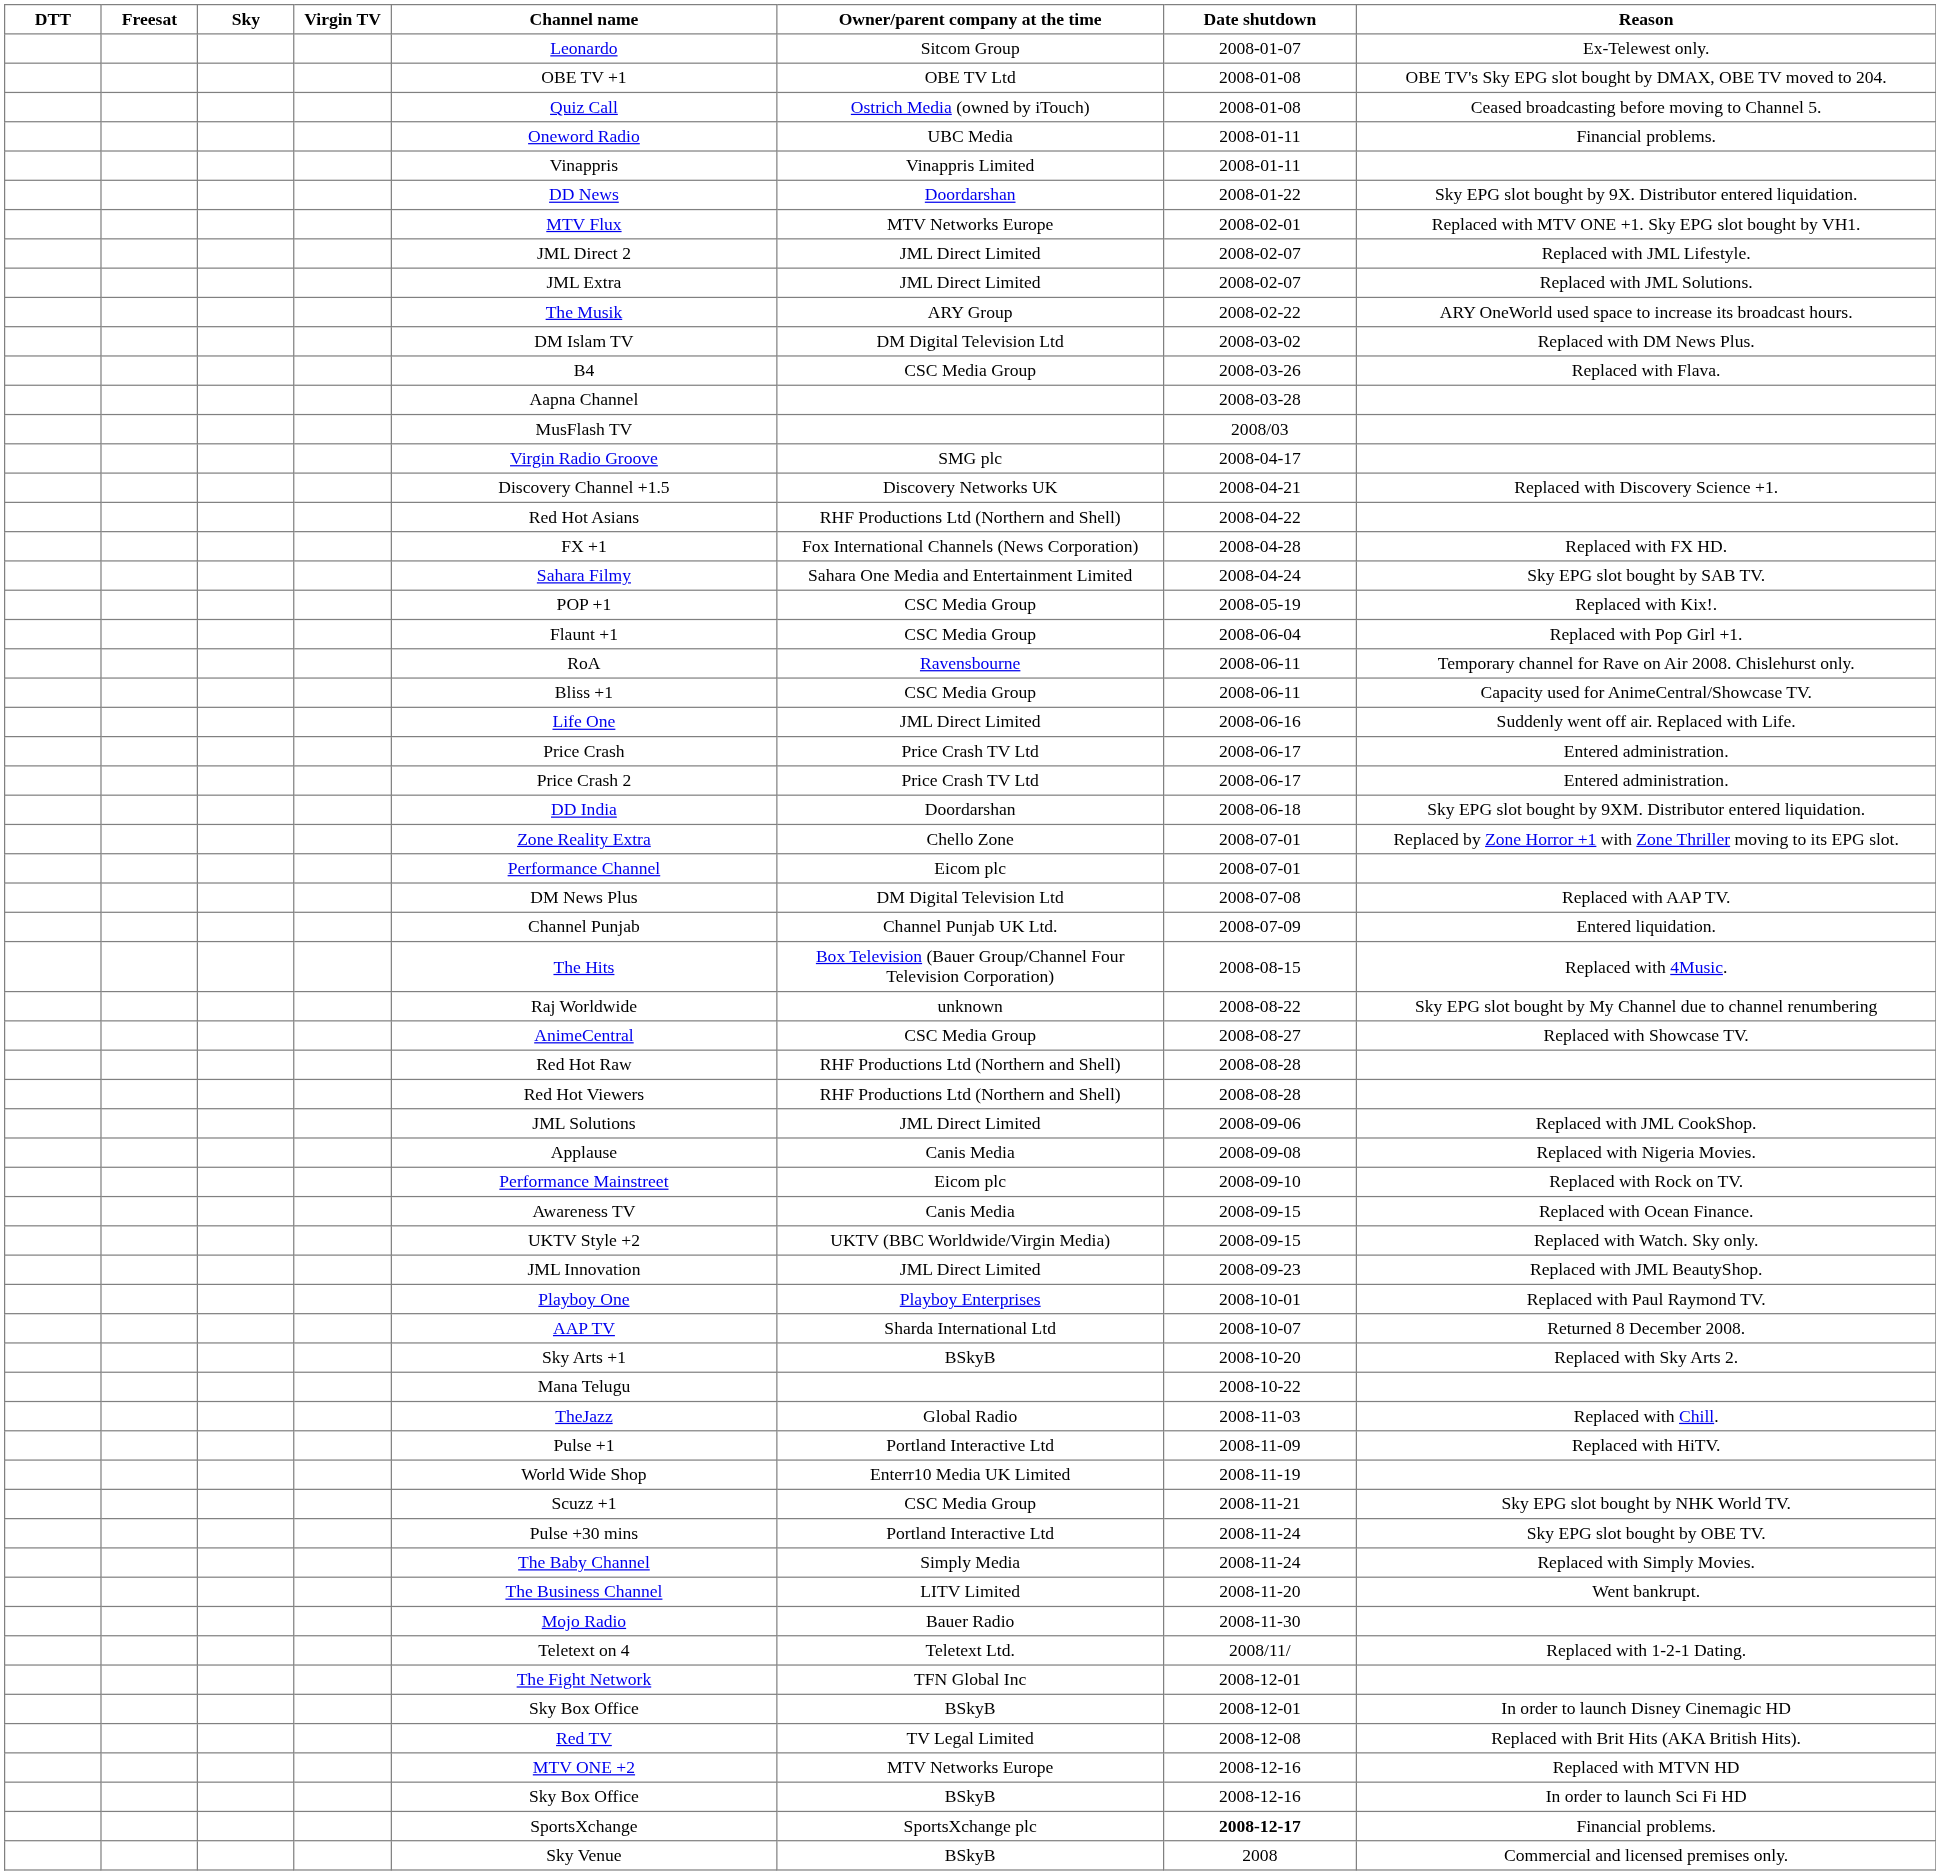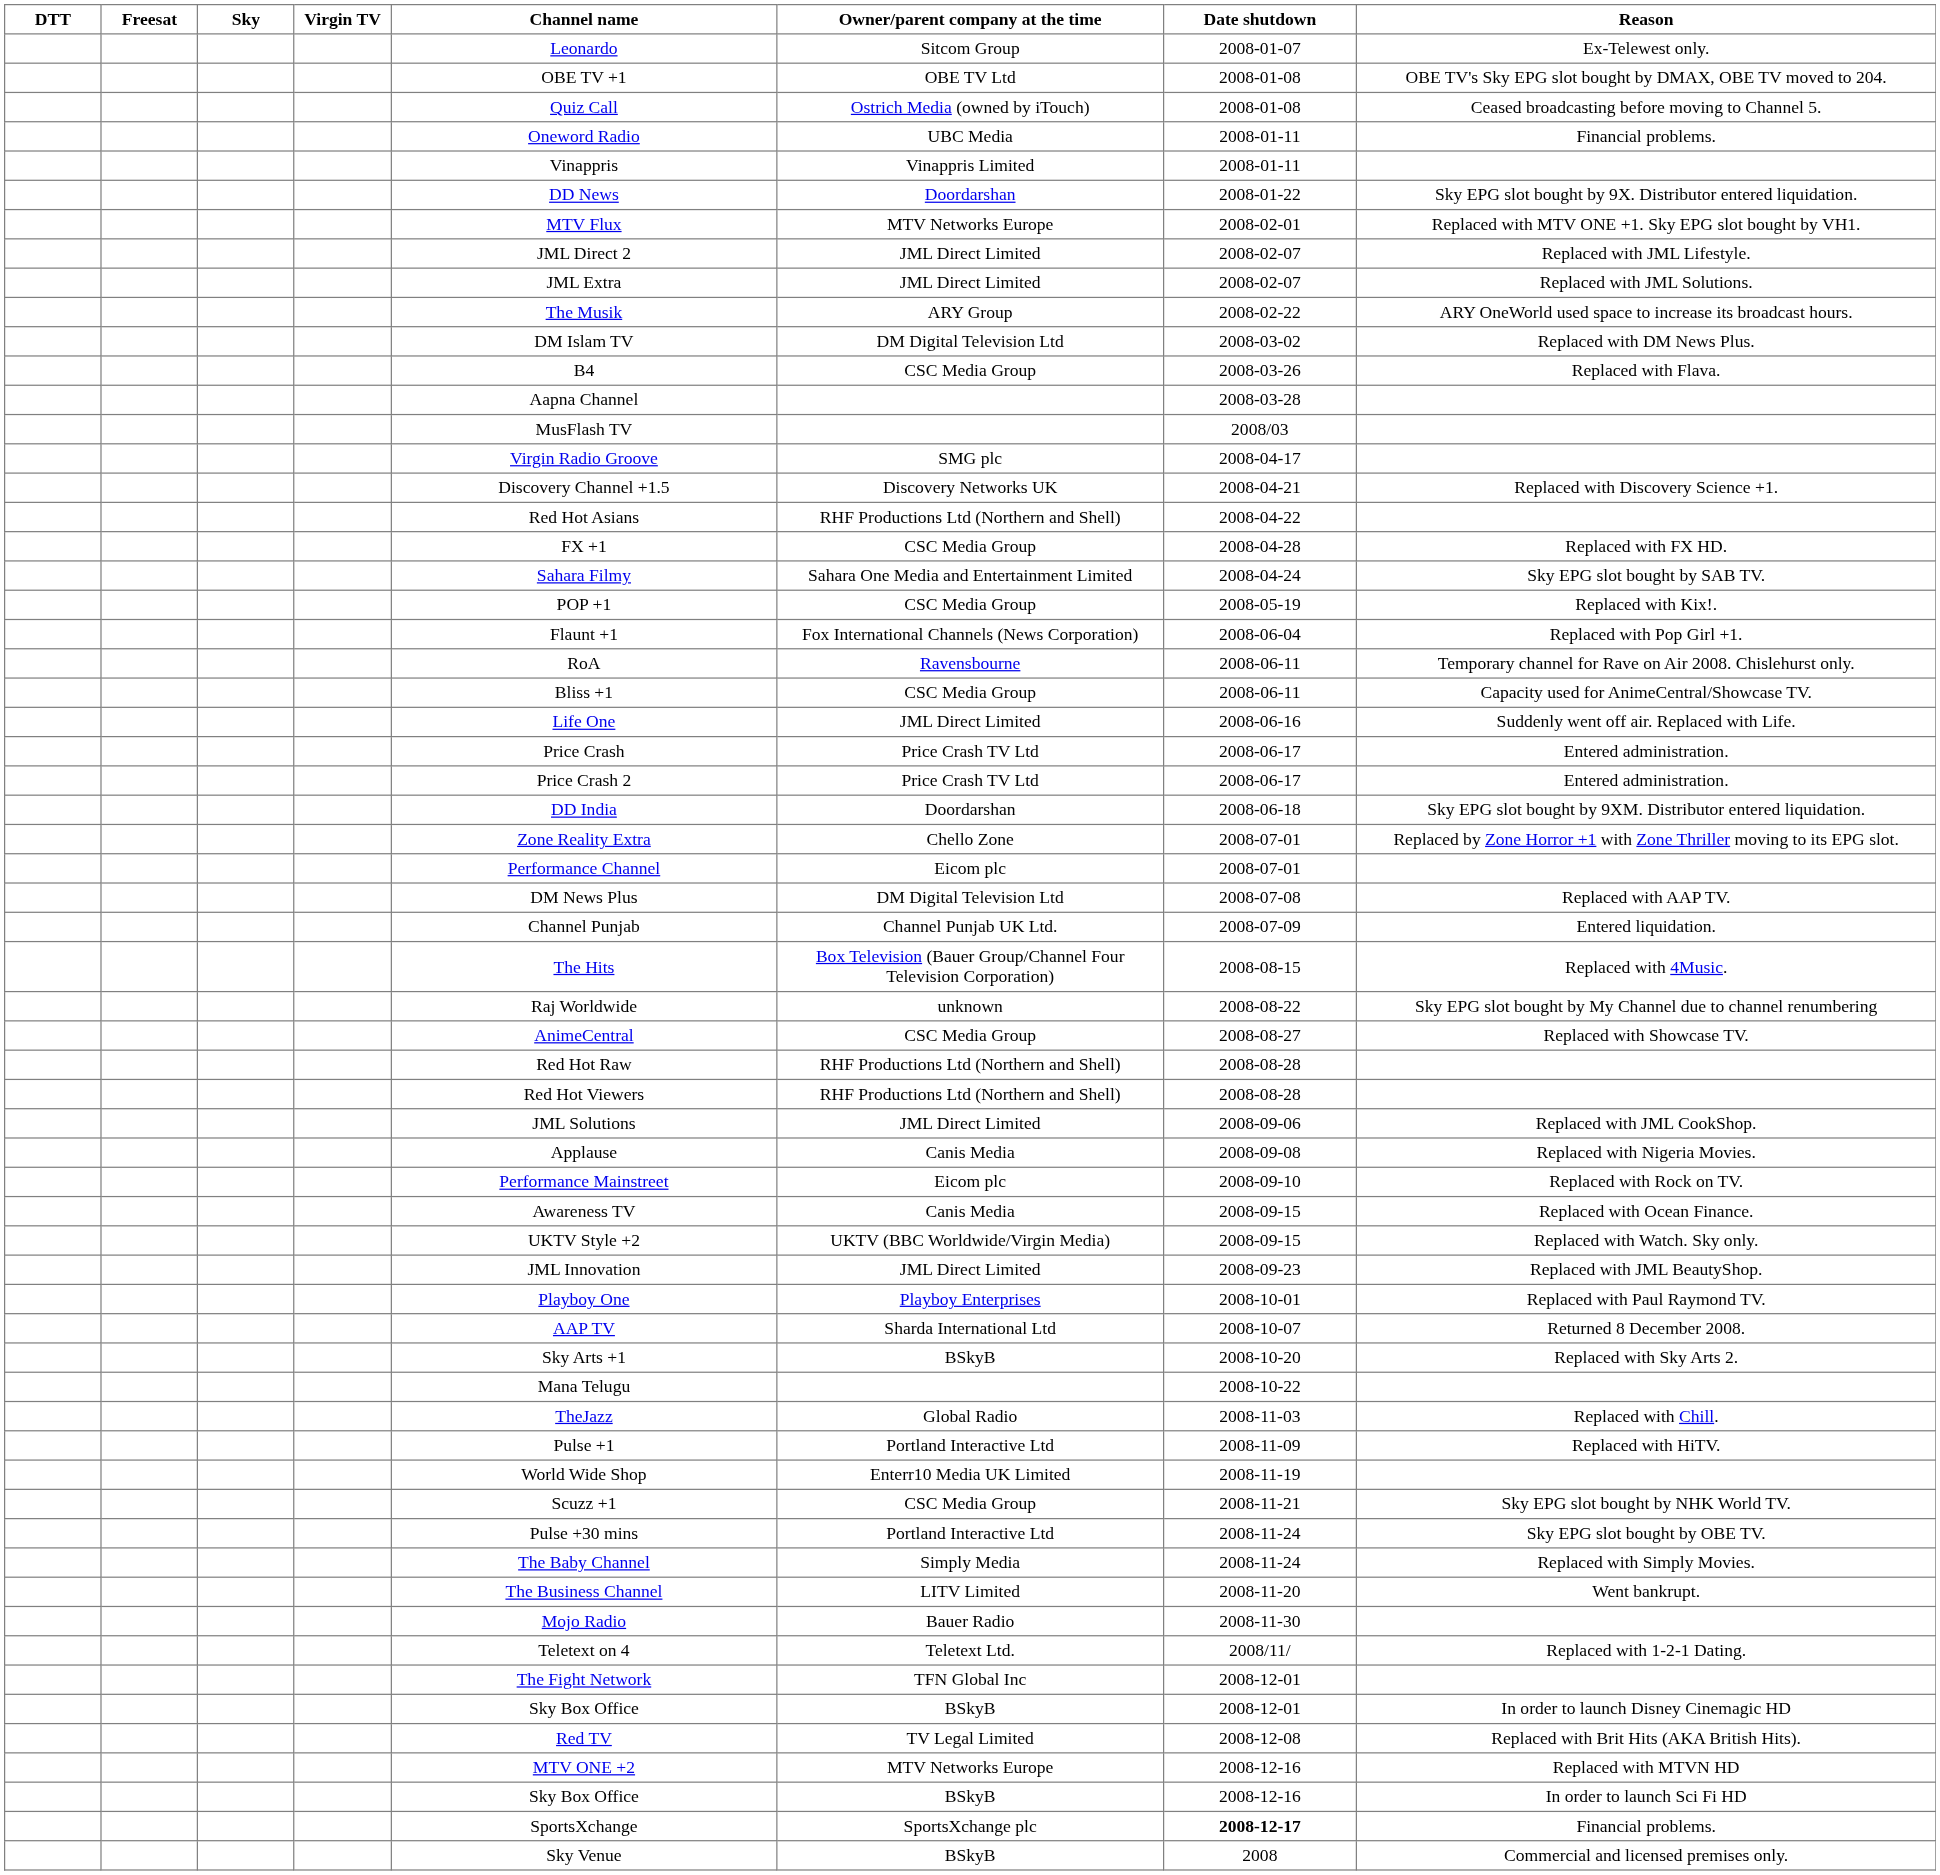(970, 546) Fox International Channels (News Corporation) -> (970, 546) CSC Media Group
(970, 634) CSC Media Group -> (970, 634) Fox International Channels (News Corporation)
